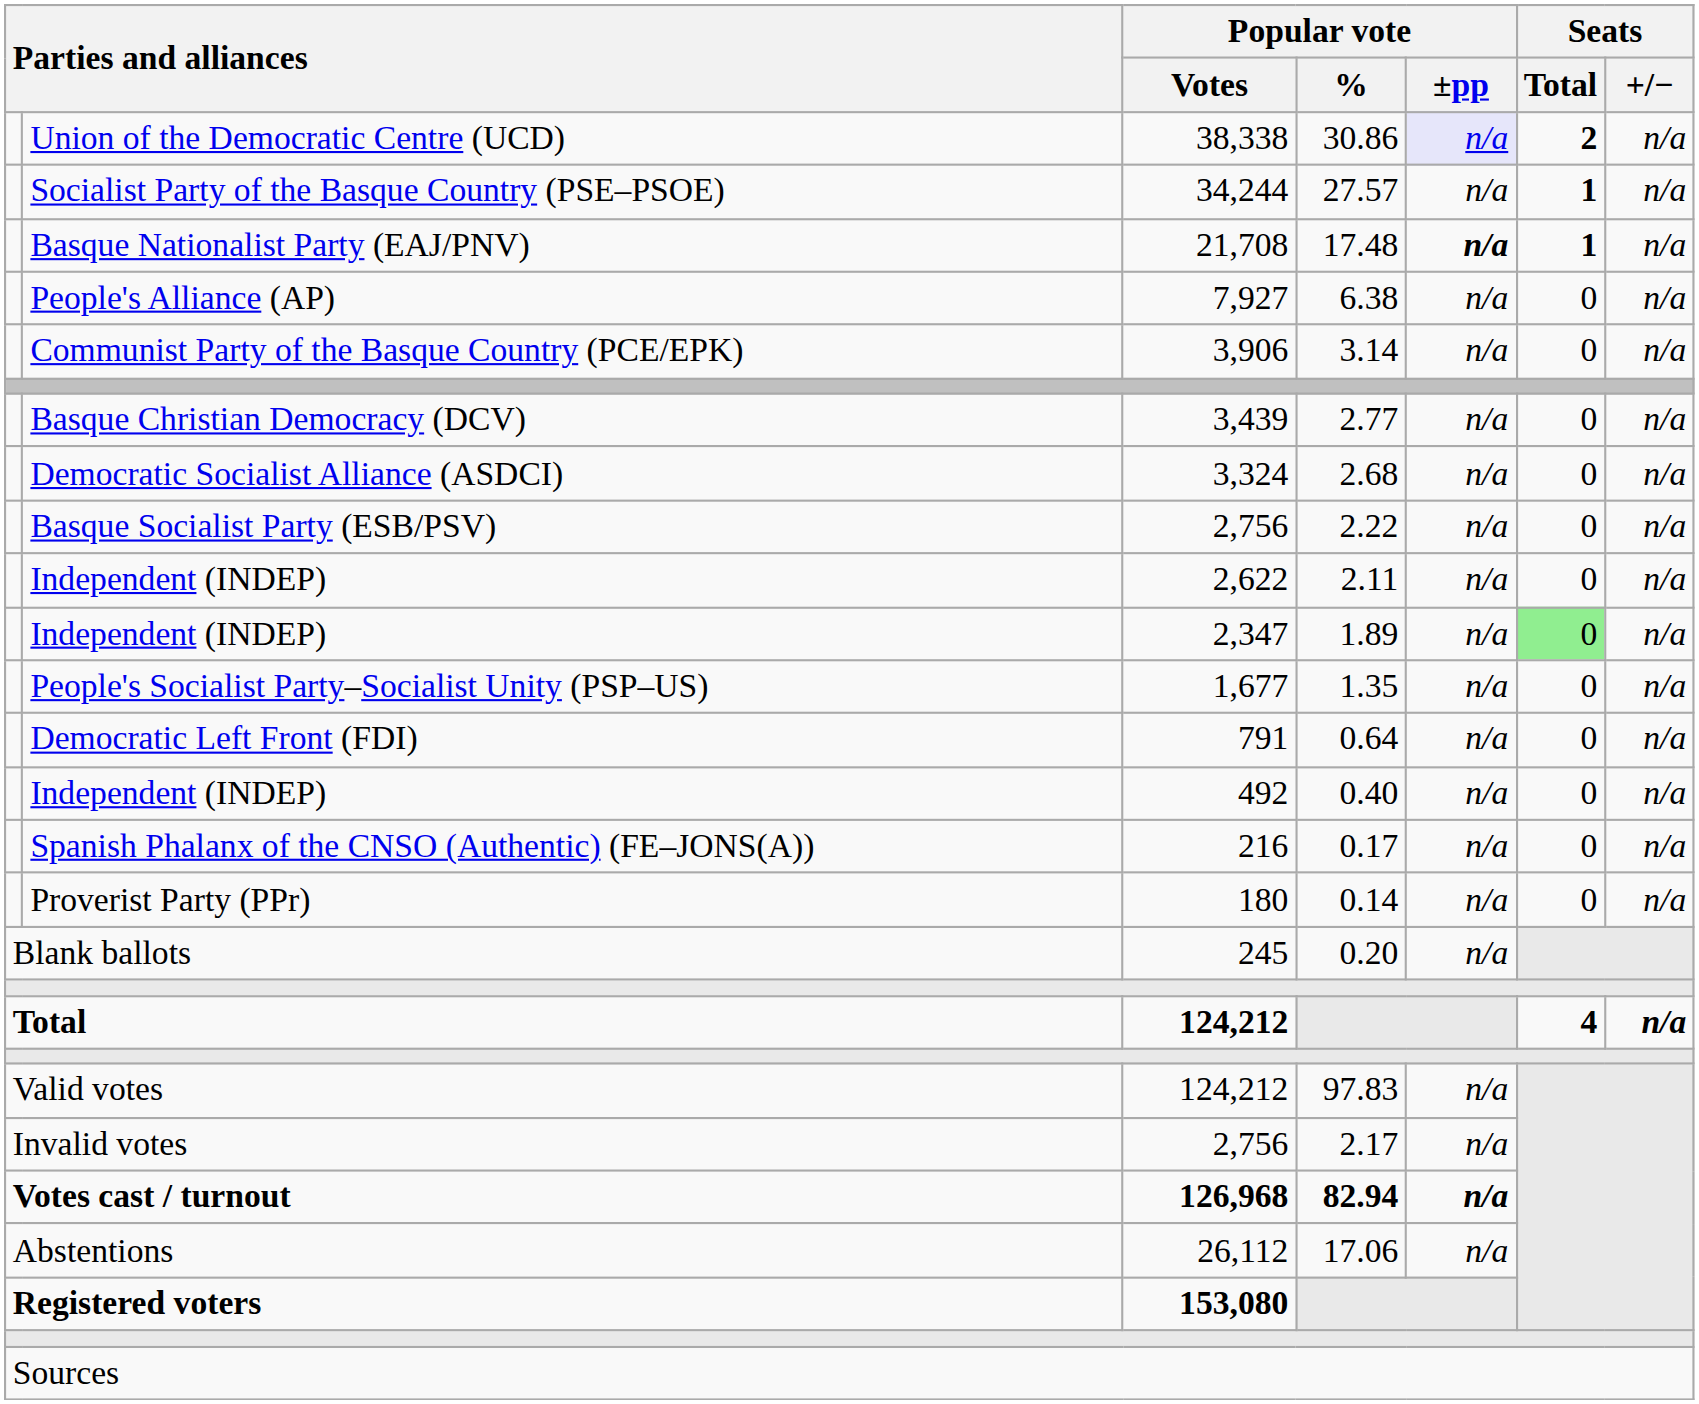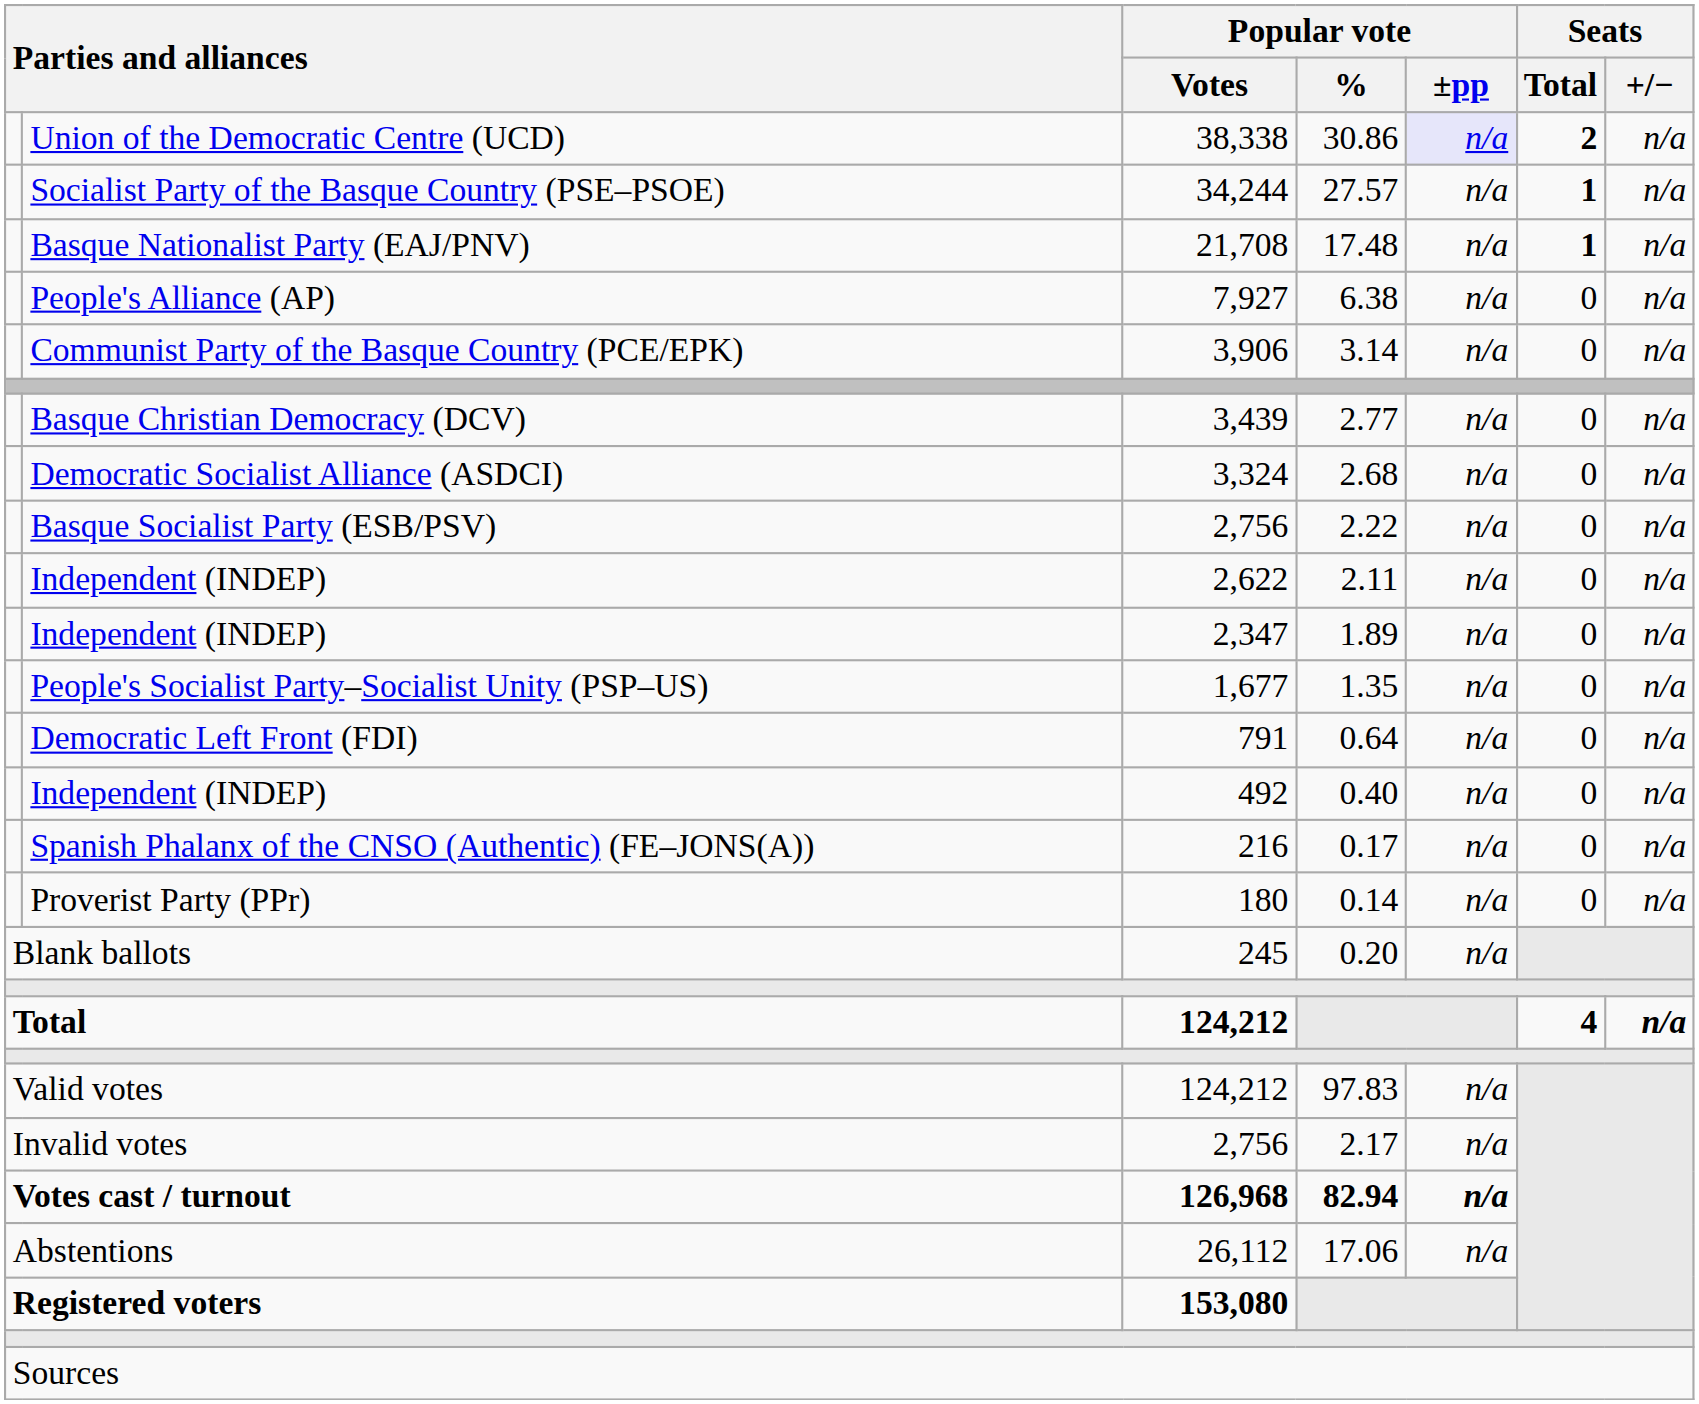(1486, 244) bold -> (1487, 244) normal
(1589, 632) lightgreen background -> (1589, 632) no background
